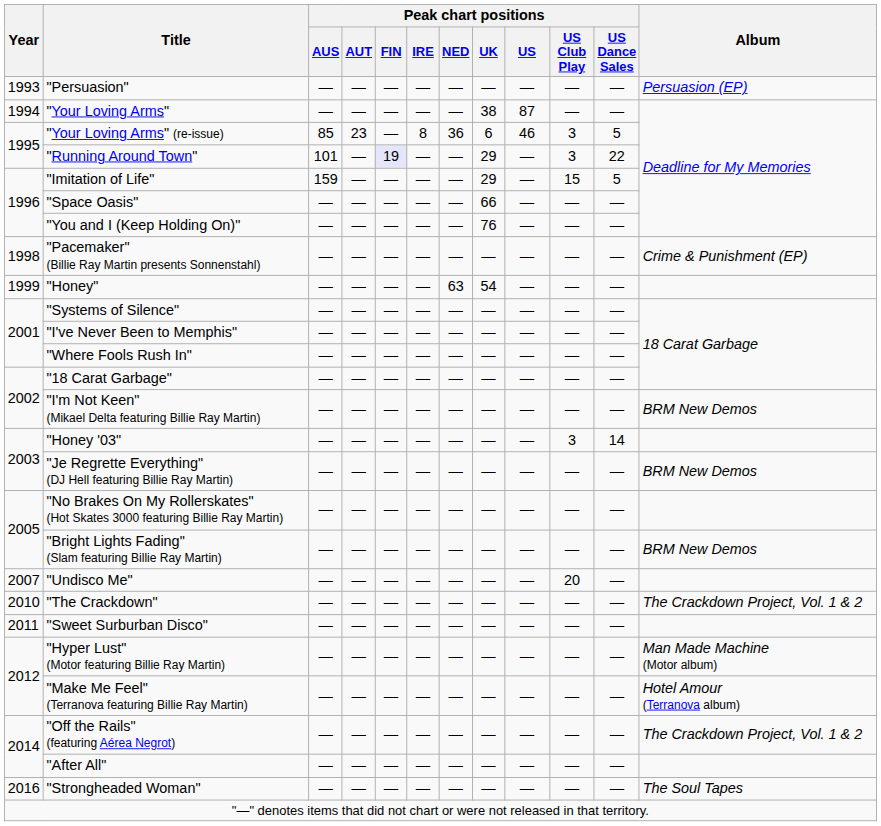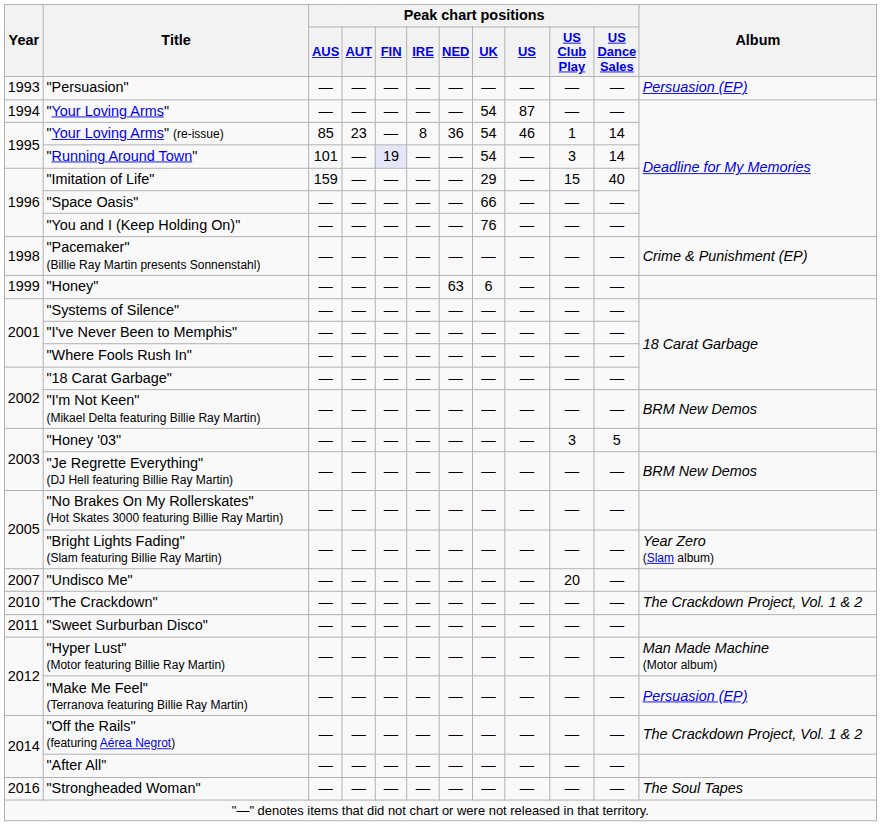(488, 110) 38 -> (488, 110) 54
(488, 133) 6 -> (488, 133) 54
(572, 133) 3 -> (572, 133) 1
(617, 133) 5 -> (617, 133) 14
(488, 156) 29 -> (488, 156) 54
(617, 156) 22 -> (617, 156) 14
(617, 179) 5 -> (617, 179) 40
(488, 286) 54 -> (488, 286) 6
(617, 440) 14 -> (617, 440) 5
(700, 549) BRM New Demos -> (678, 549) Year Zero (Slam album)
(691, 695) Hotel Amour (Terranova album) -> (695, 695) Persuasion (EP)
